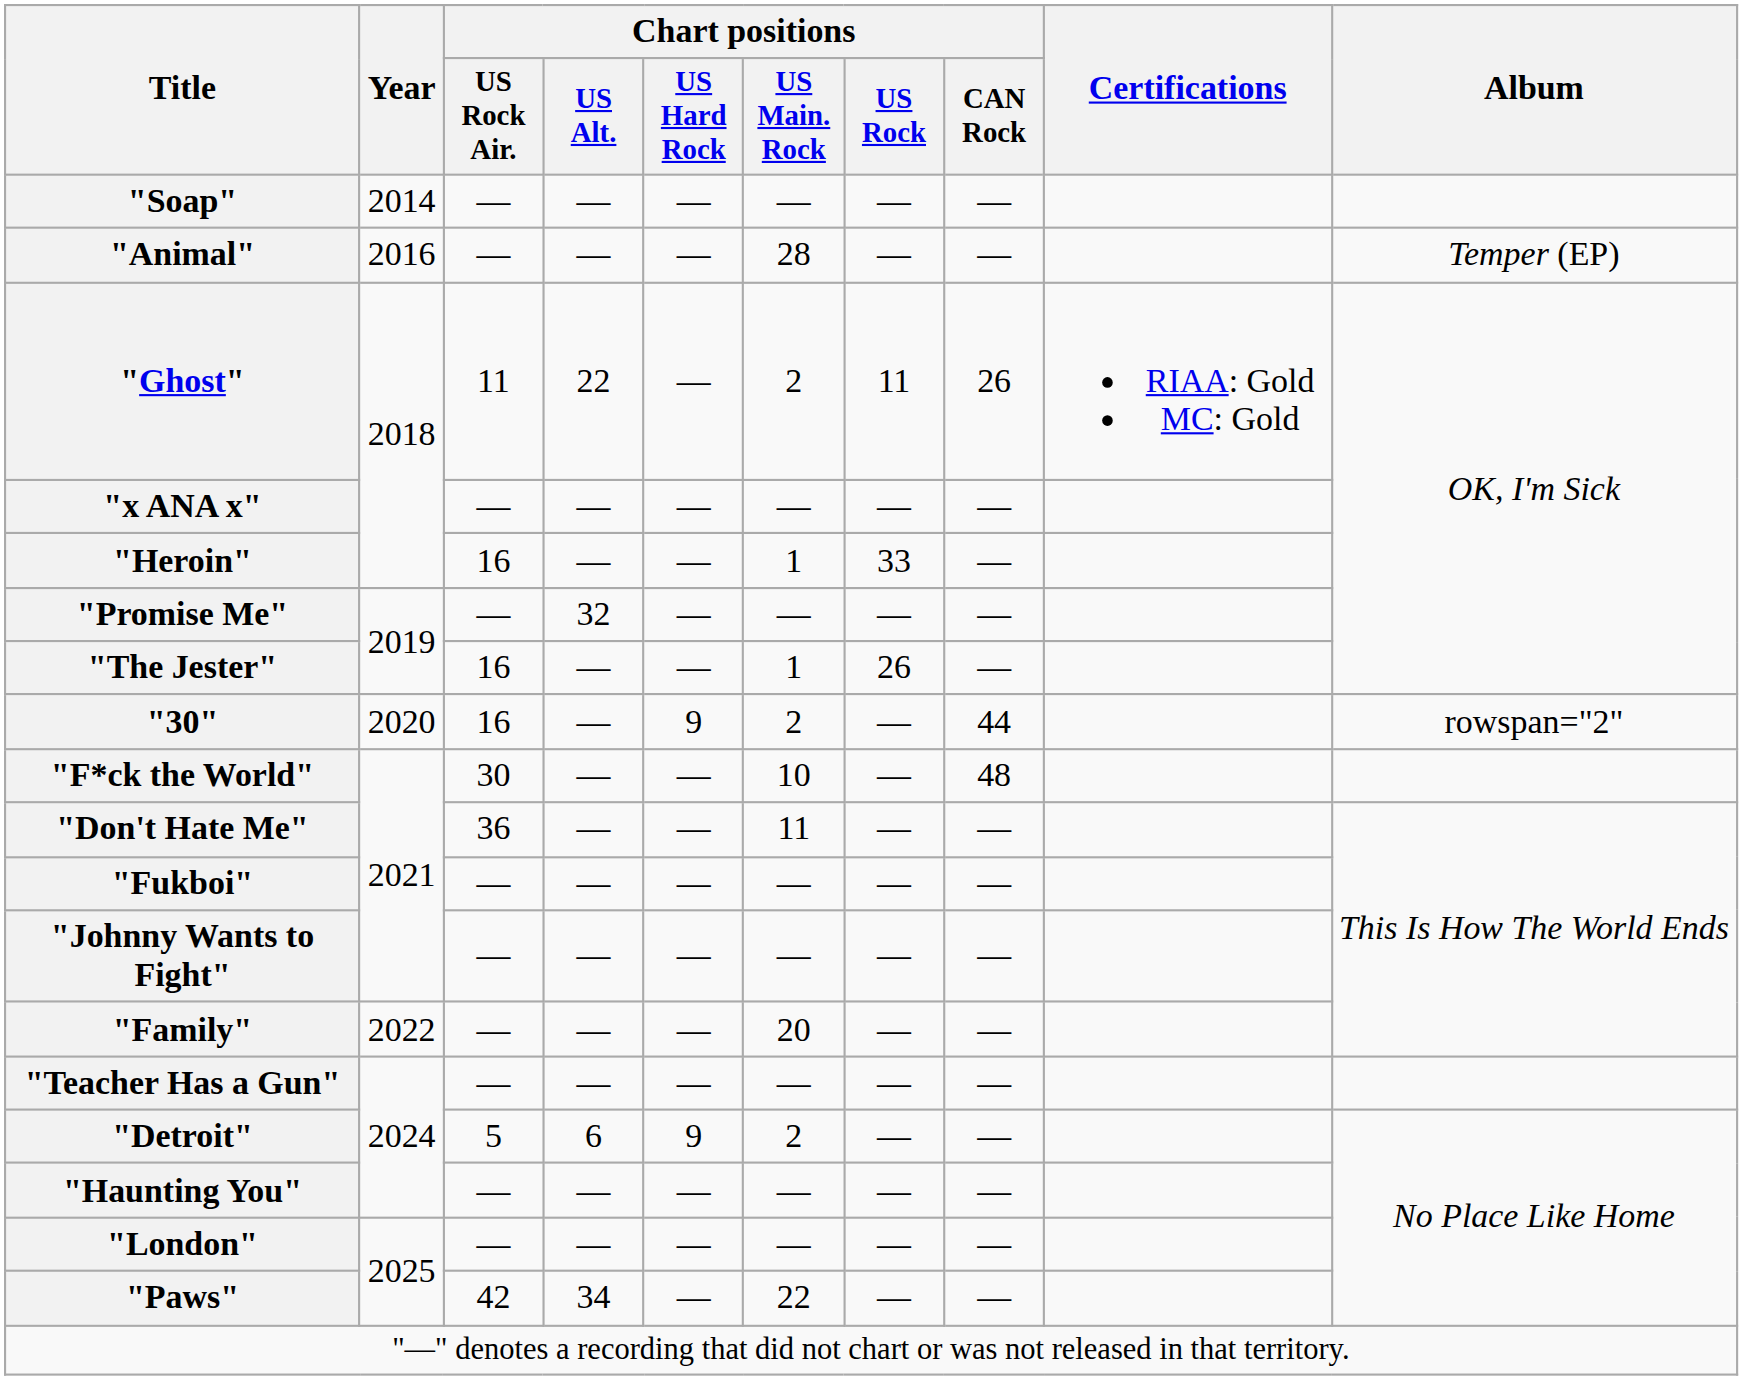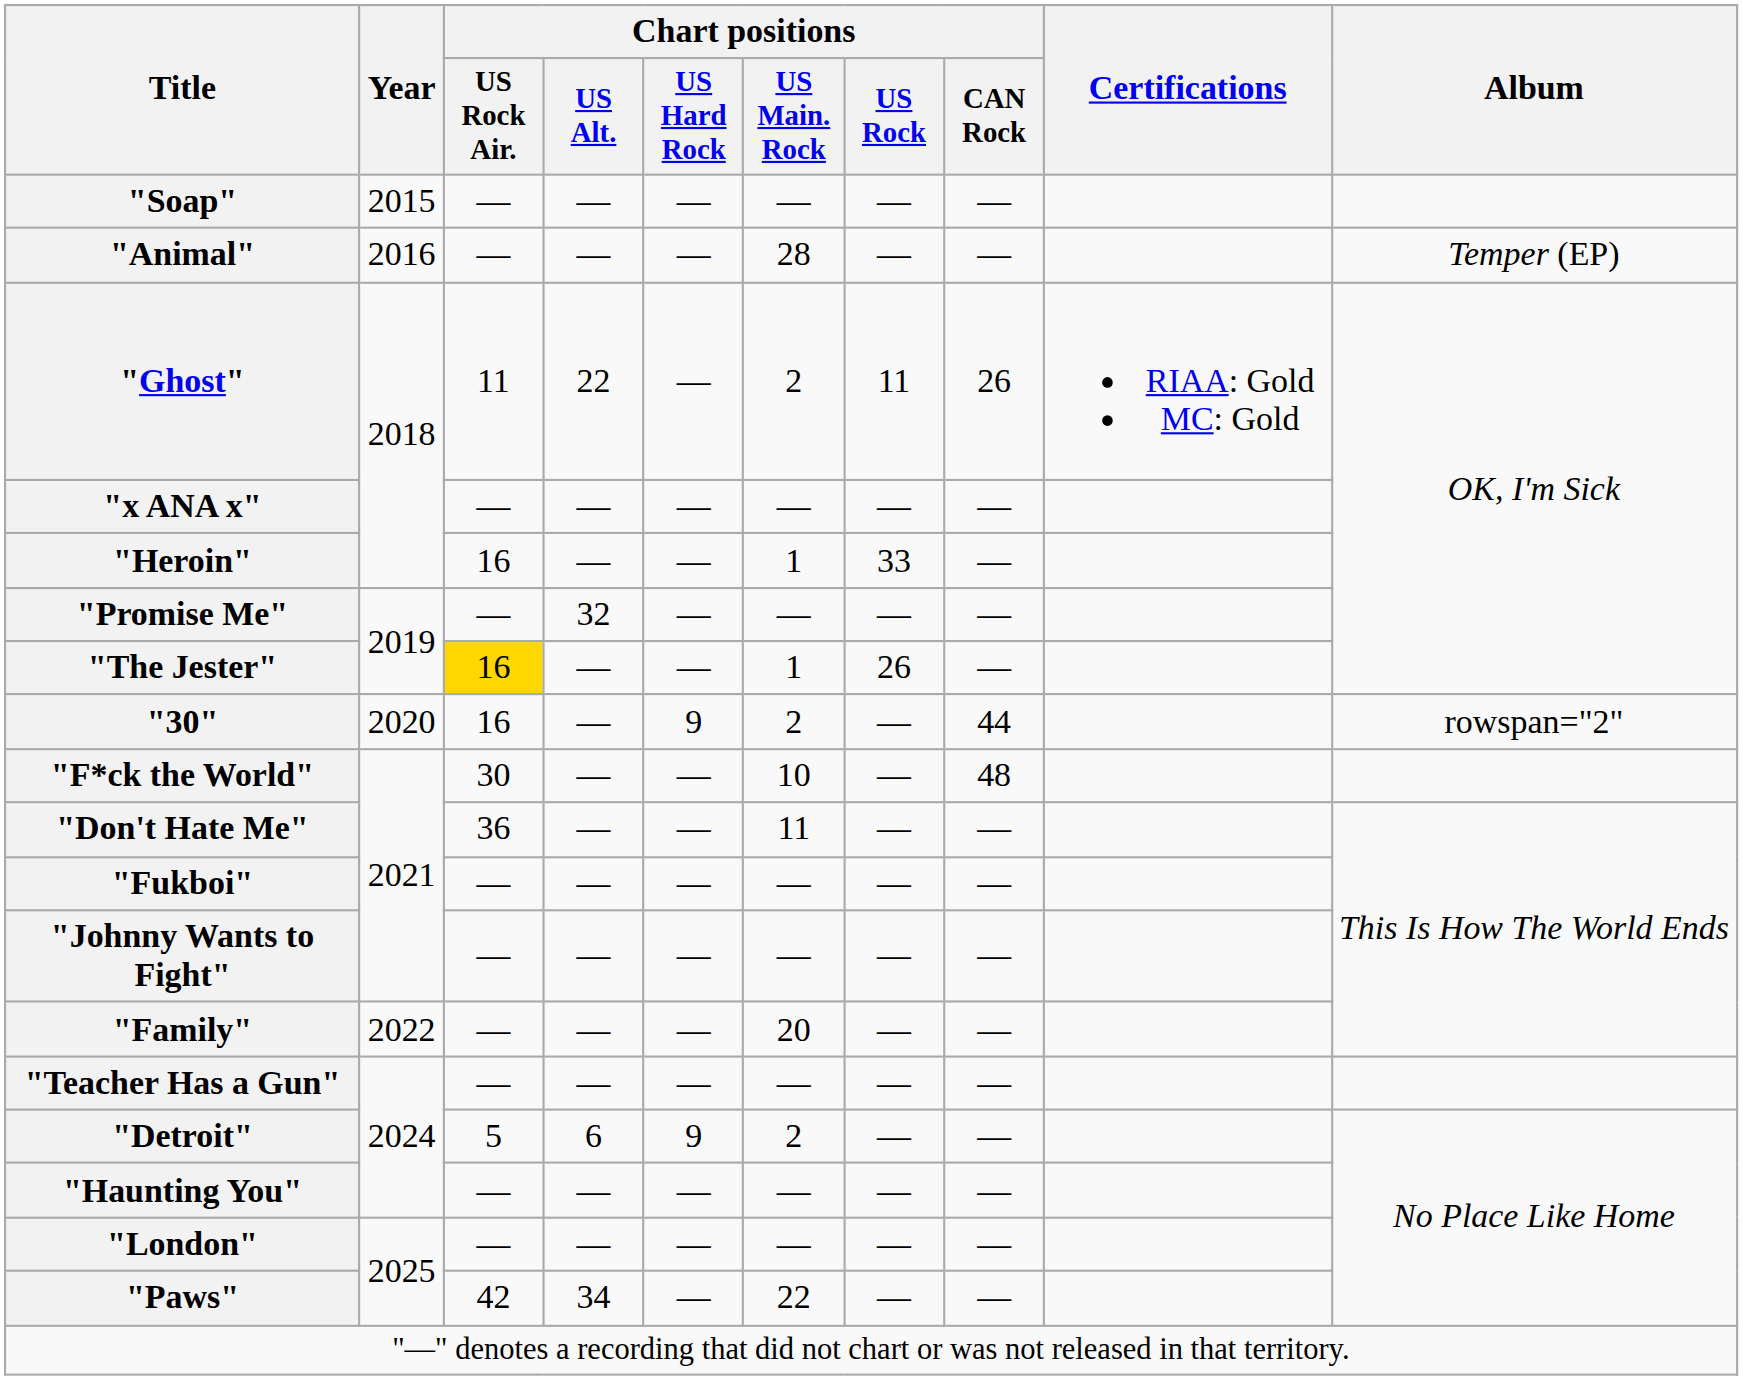(402, 200) 2014 -> (402, 200) 2015
(493, 667) no background -> (493, 667) gold background
